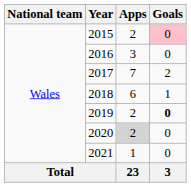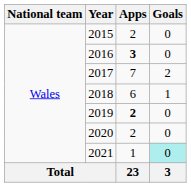(168, 34) pink background -> (168, 34) no background
(133, 53) normal -> (133, 53) bold
(133, 113) normal -> (133, 113) bold
(168, 113) bold -> (168, 113) normal
(133, 133) lightgrey background -> (133, 133) no background
(168, 152) no background -> (168, 152) paleturquoise background
